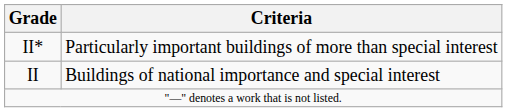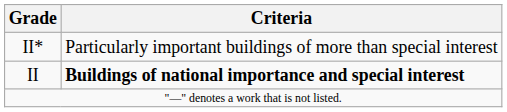(253, 74) normal -> (265, 74) bold
